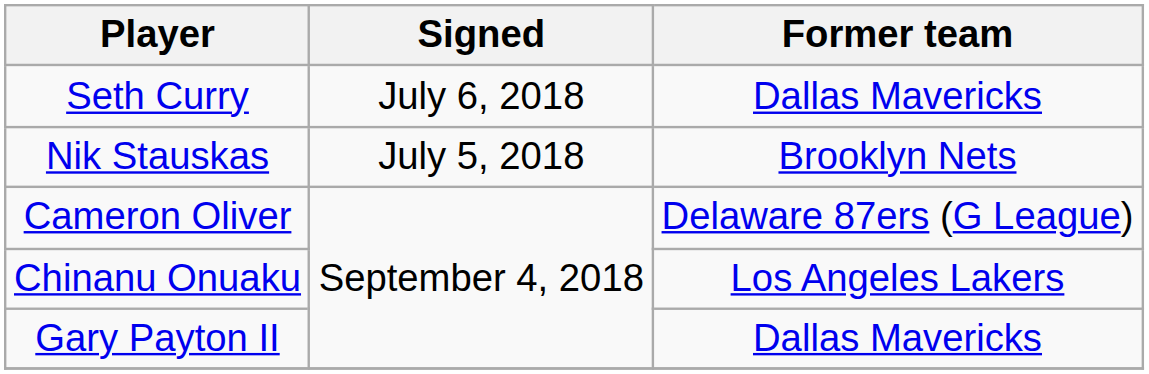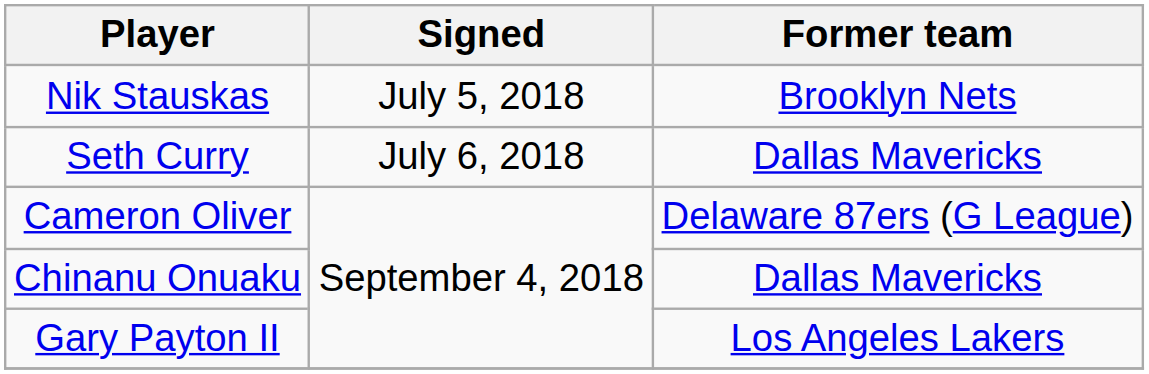rows swapped: (158, 156) <-> (158, 95)
(897, 277) Los Angeles Lakers -> (898, 277) Dallas Mavericks
(898, 338) Dallas Mavericks -> (897, 338) Los Angeles Lakers
